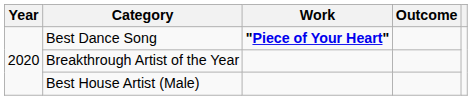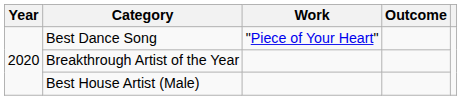(317, 38) bold -> (312, 38) normal
